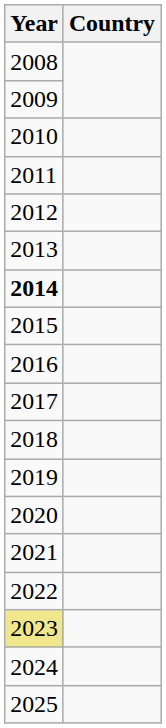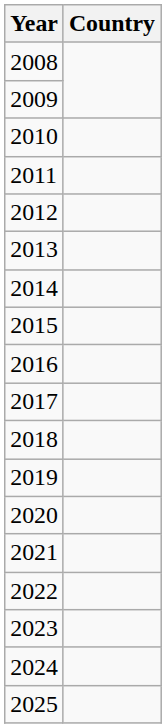(34, 288) bold -> (34, 288) normal
(34, 628) khaki background -> (34, 628) no background
